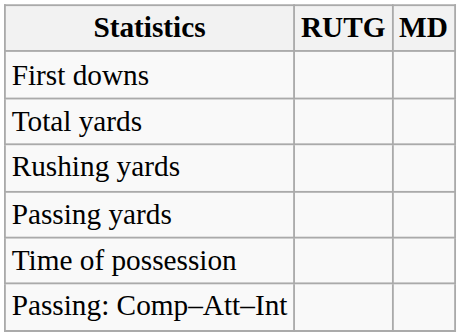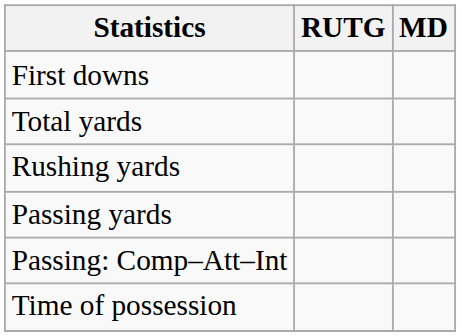rows swapped: (150, 306) <-> (124, 260)
